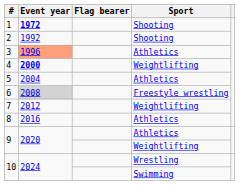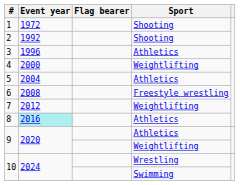(30, 25) bold -> (30, 25) normal
(30, 52) lightsalmon background -> (30, 52) no background
(30, 65) bold -> (30, 65) normal
(30, 92) lightgrey background -> (30, 92) no background
(30, 120) no background -> (30, 120) paleturquoise background
